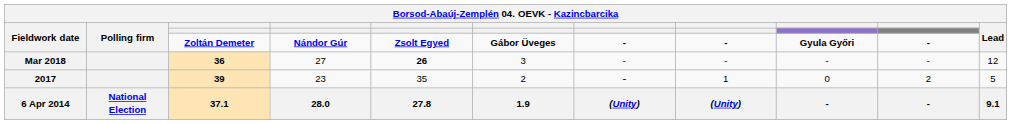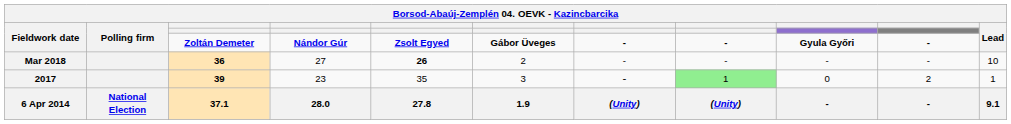(523, 61) 3 -> (523, 61) 2
(993, 61) 12 -> (993, 61) 10
(523, 79) 2 -> (523, 79) 3
(726, 79) no background -> (726, 79) lightgreen background
(993, 79) 5 -> (993, 79) 1
